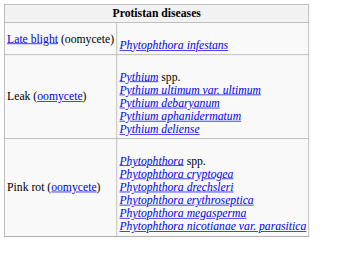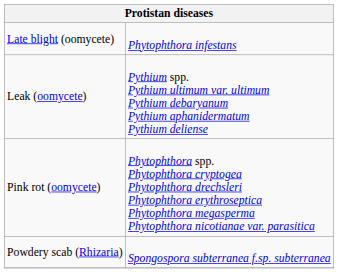+ row: (65, 252)
